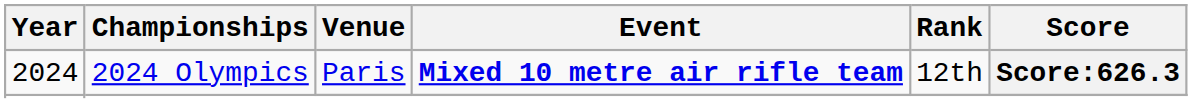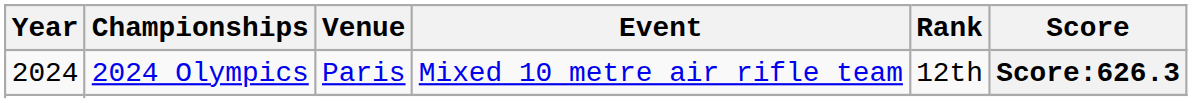(661, 73) bold -> (661, 73) normal
